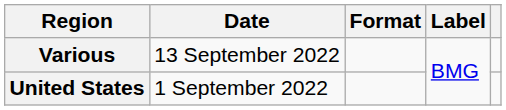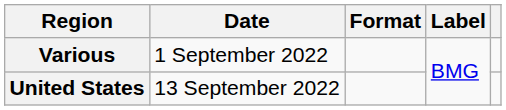(247, 54) 13 September 2022 -> (241, 54) 1 September 2022
(241, 88) 1 September 2022 -> (247, 88) 13 September 2022
